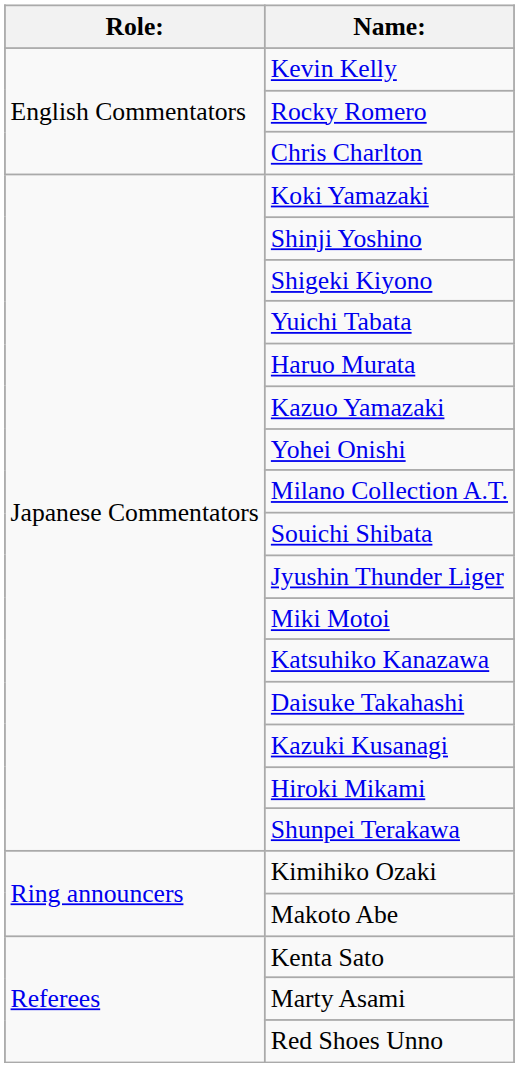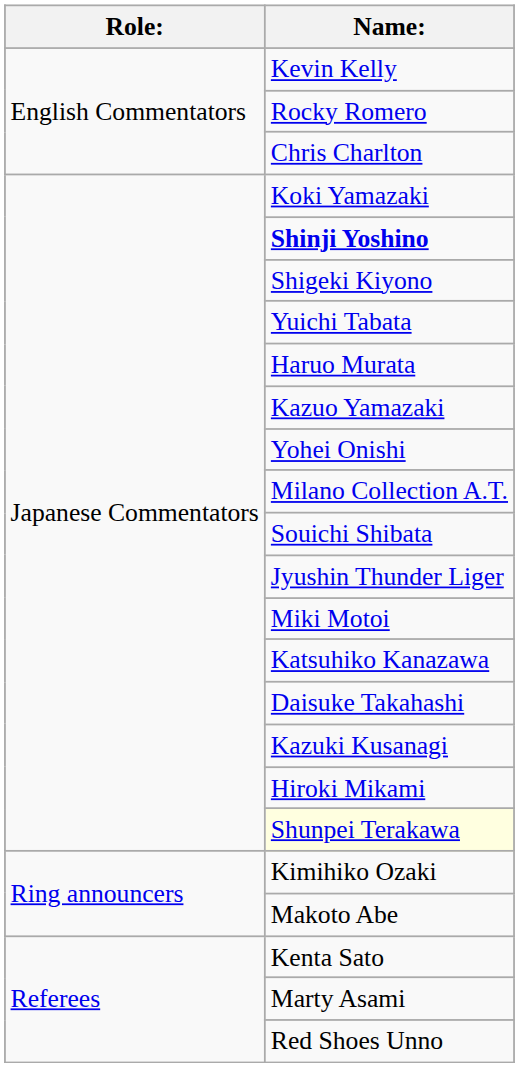(346, 237) normal -> (350, 237) bold
(365, 829) no background -> (365, 829) lightyellow background
